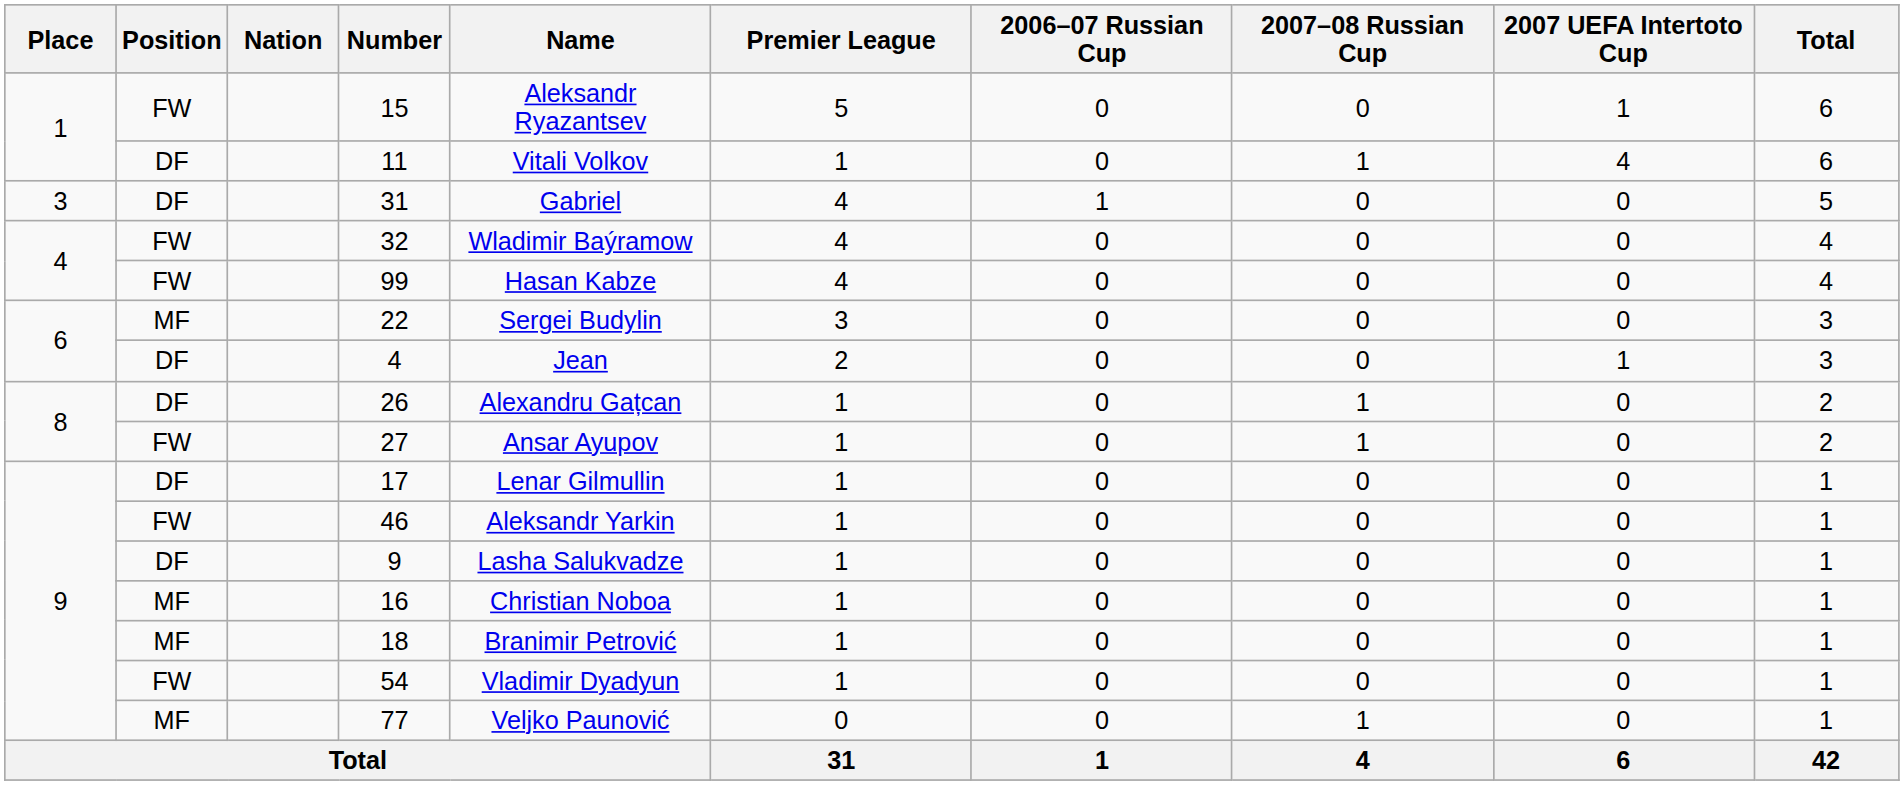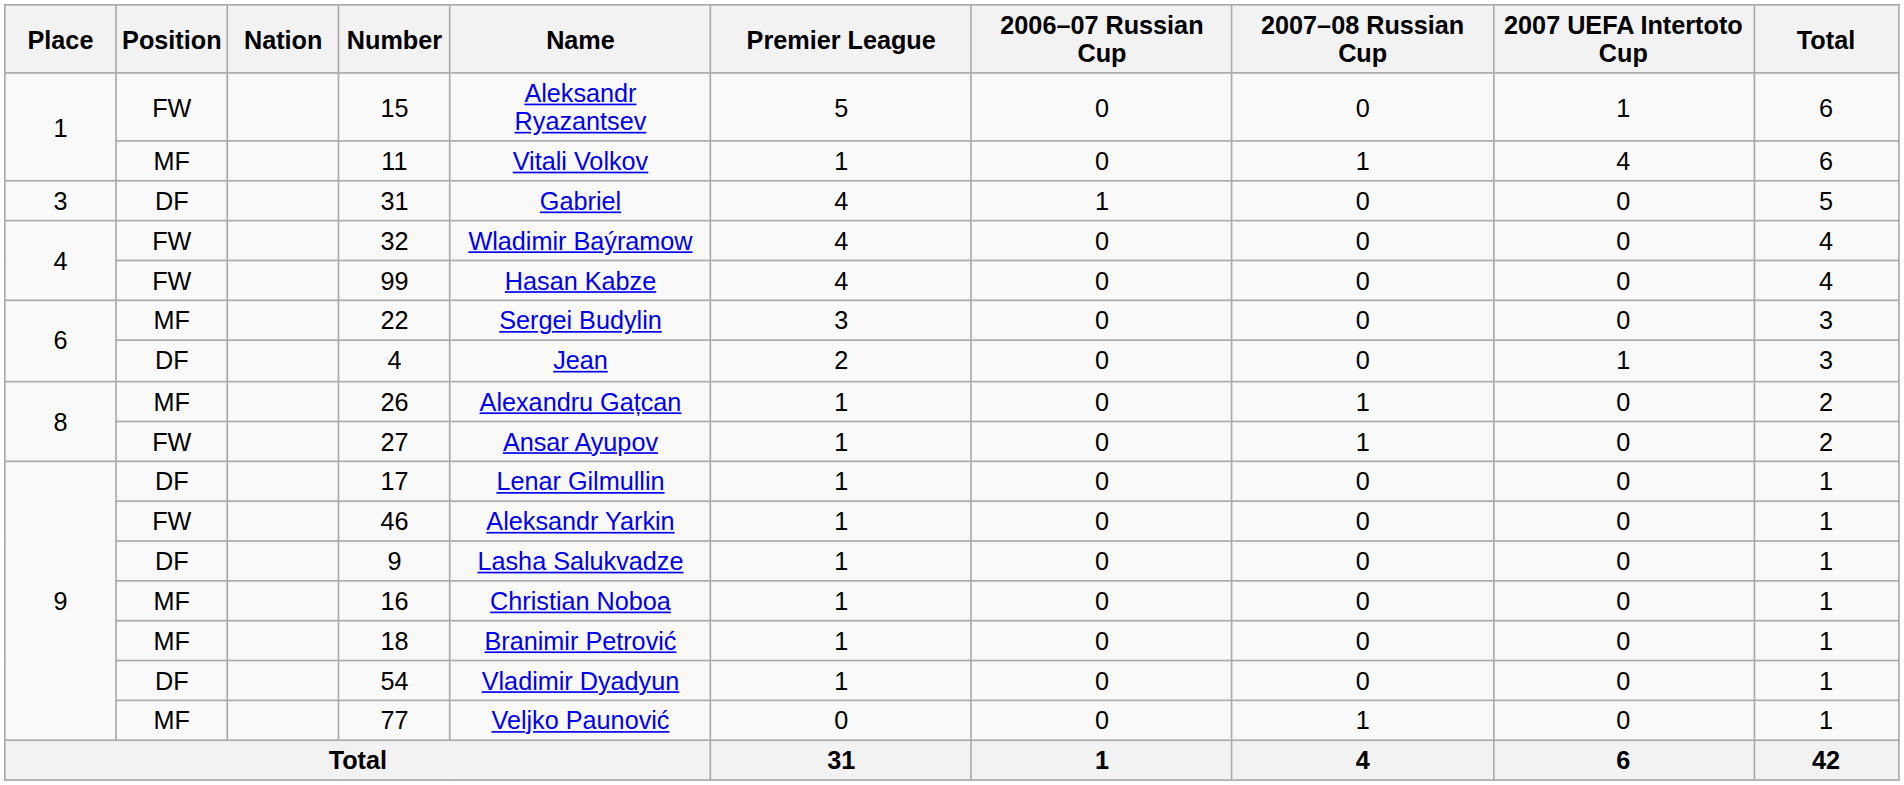(172, 161) DF -> (172, 161) MF
(172, 401) DF -> (172, 401) MF
(172, 681) FW -> (172, 681) DF
